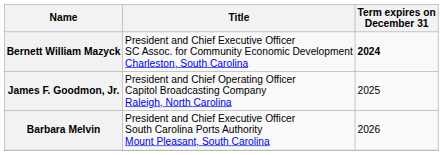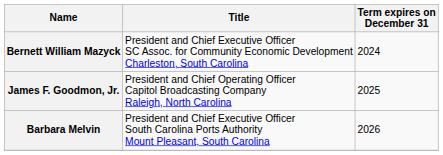(369, 51) bold -> (369, 51) normal
